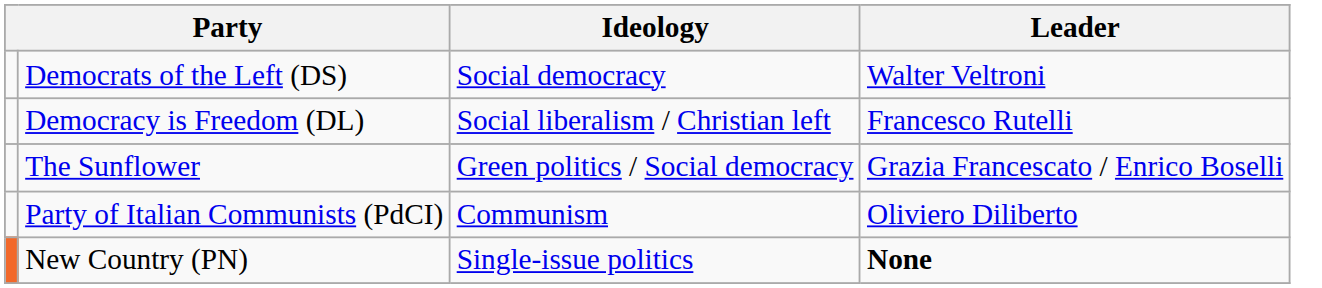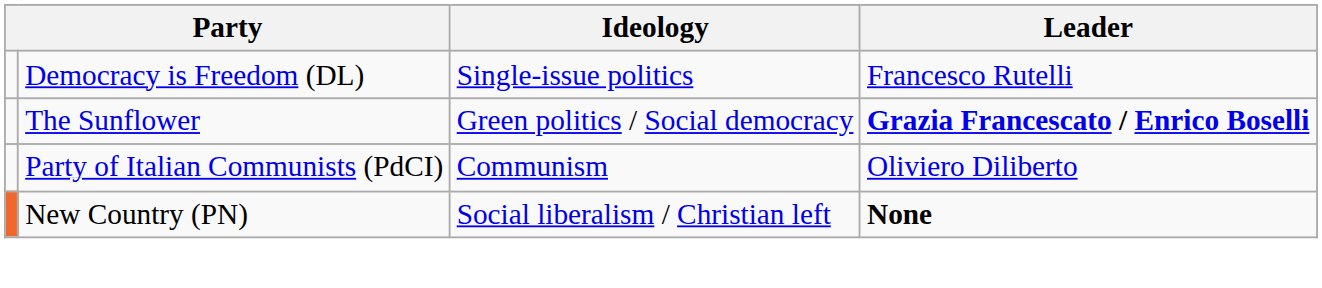- row: (186, 74)
(644, 120) Social liberalism / Christian left -> (575, 74) Single-issue politics
(1075, 167) normal -> (1088, 120) bold
(575, 259) Single-issue politics -> (644, 213) Social liberalism / Christian left
